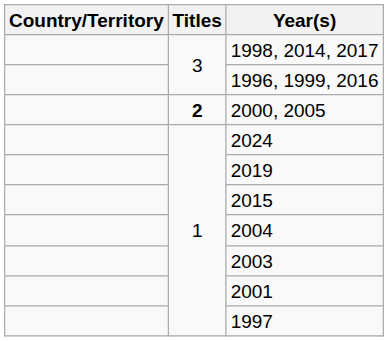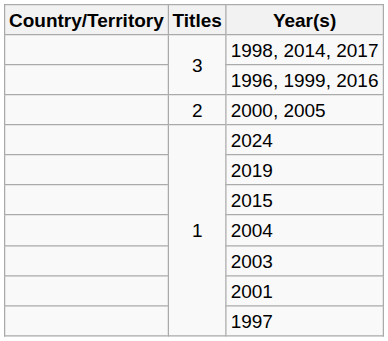(197, 110) bold -> (197, 110) normal
